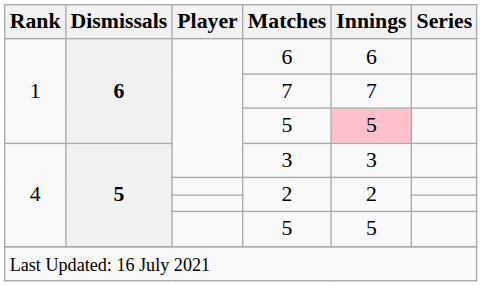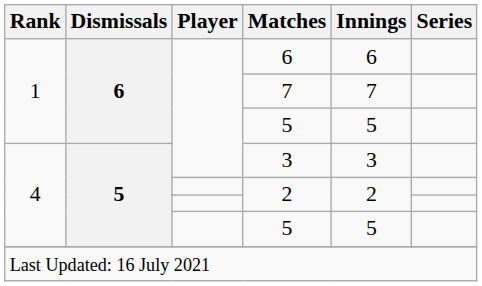(371, 125) pink background -> (371, 125) no background
